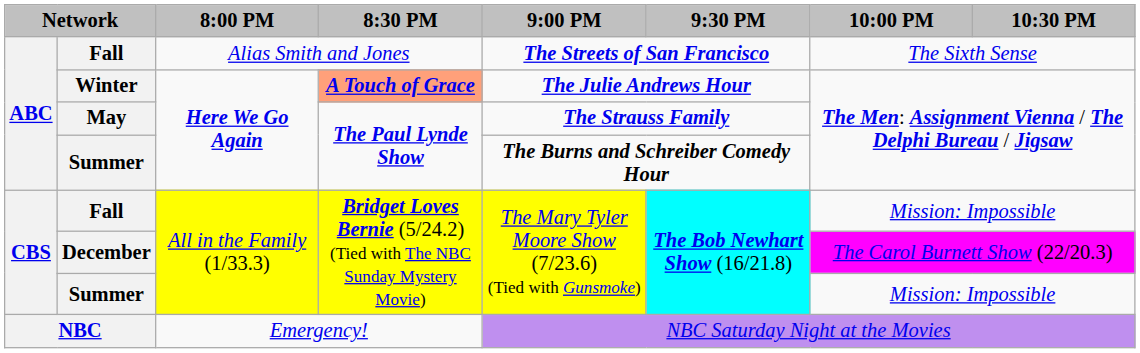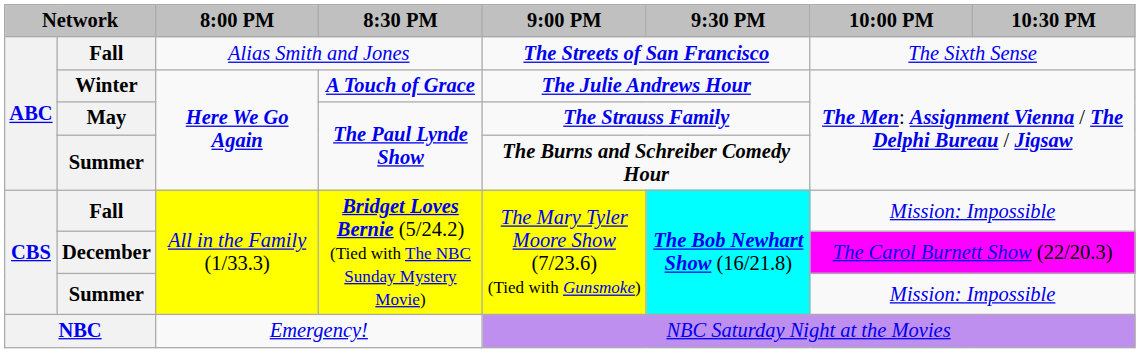(400, 85) lightsalmon background -> (400, 85) no background
